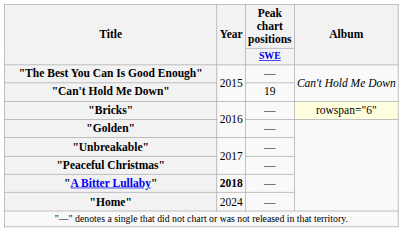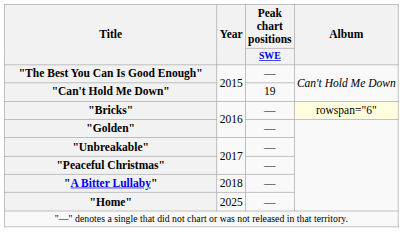(231, 183) bold -> (231, 183) normal
(231, 201) 2024 -> (231, 201) 2025
